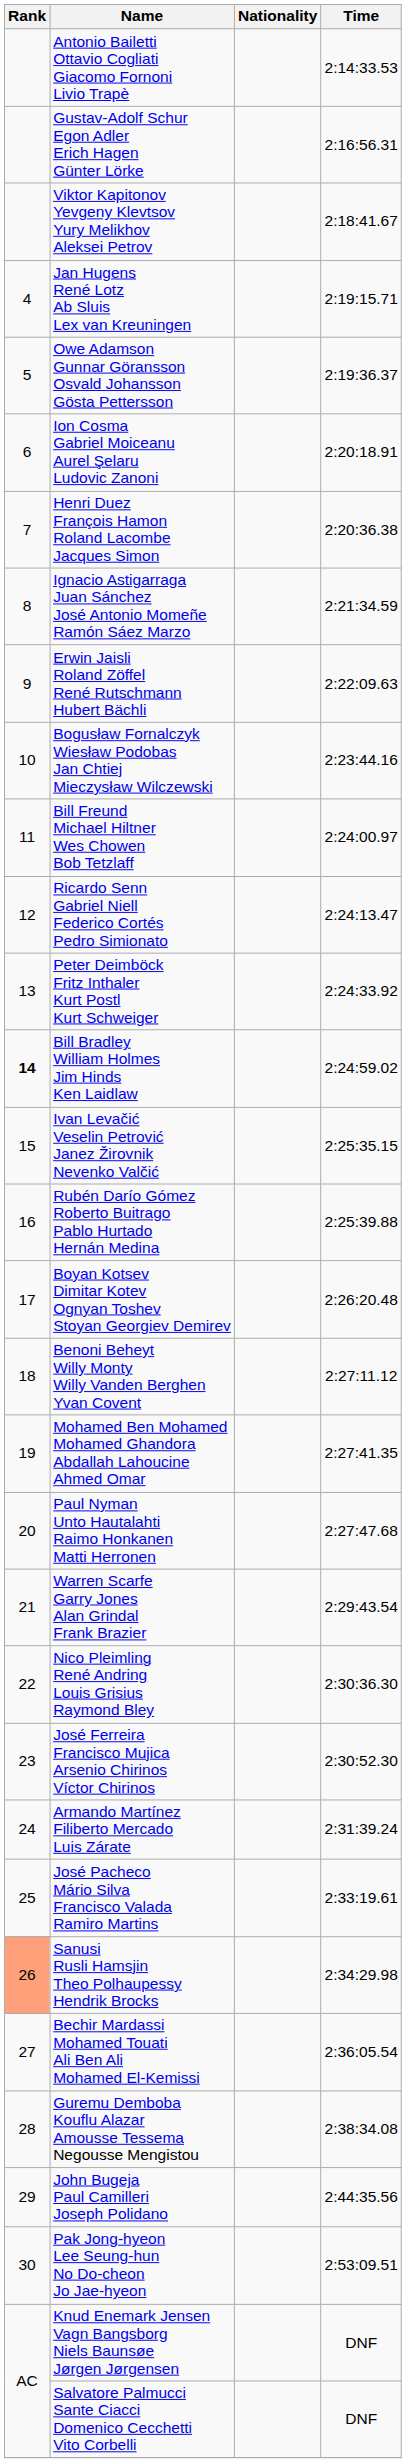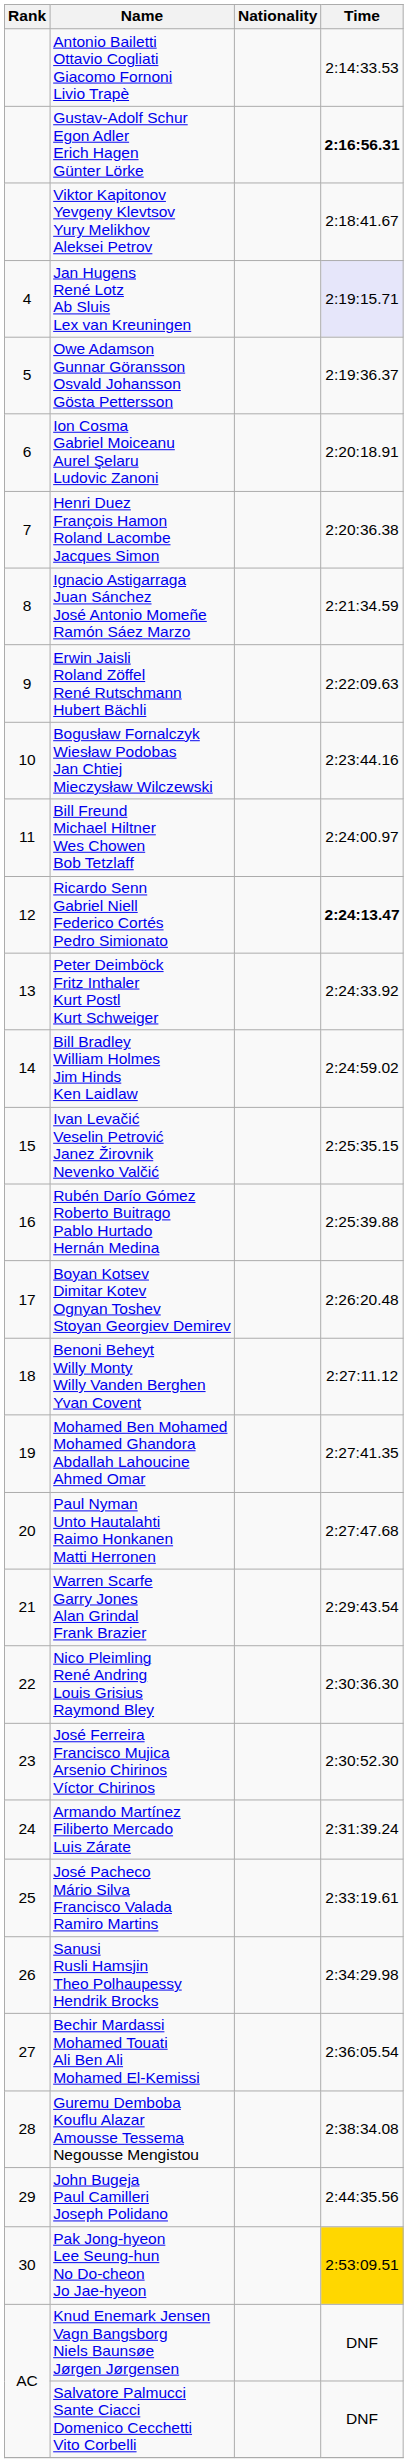(361, 144) normal -> (362, 144) bold
(361, 298) no background -> (362, 298) lavender background
(361, 914) normal -> (362, 914) bold
(27, 1068) bold -> (27, 1068) normal
(27, 1974) lightsalmon background -> (27, 1974) no background
(361, 2265) no background -> (362, 2265) gold background
